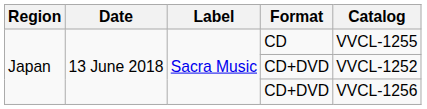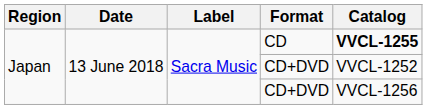(377, 41) normal -> (377, 41) bold
